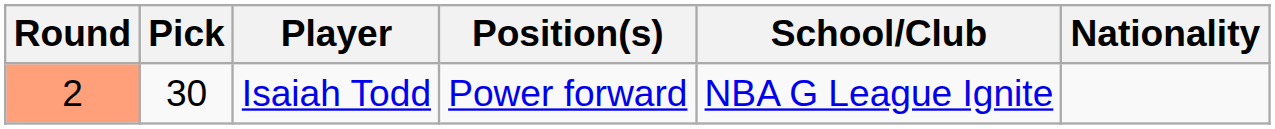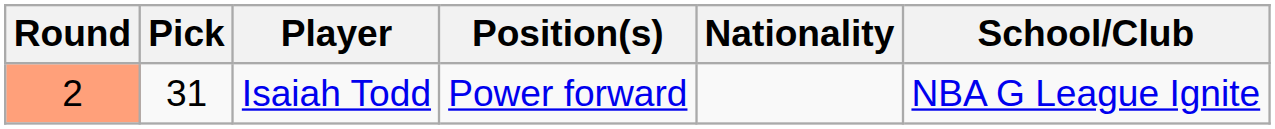columns swapped: (1165, 33) <-> (879, 33)
(187, 92) 30 -> (187, 92) 31
